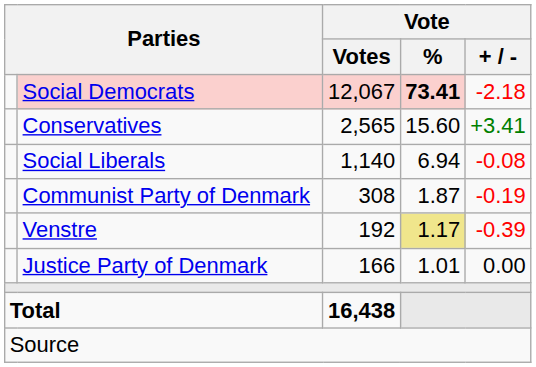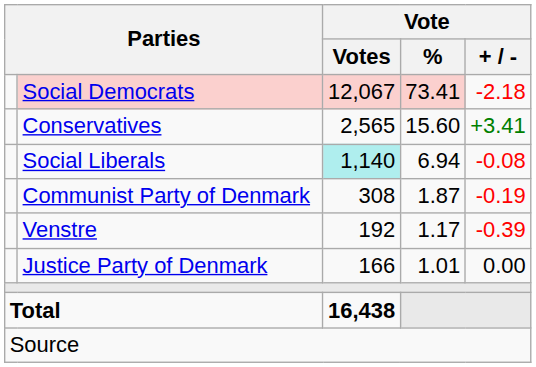(433, 91) bold -> (433, 91) normal
(368, 160) no background -> (368, 160) paleturquoise background
(439, 230) khaki background -> (439, 230) no background
